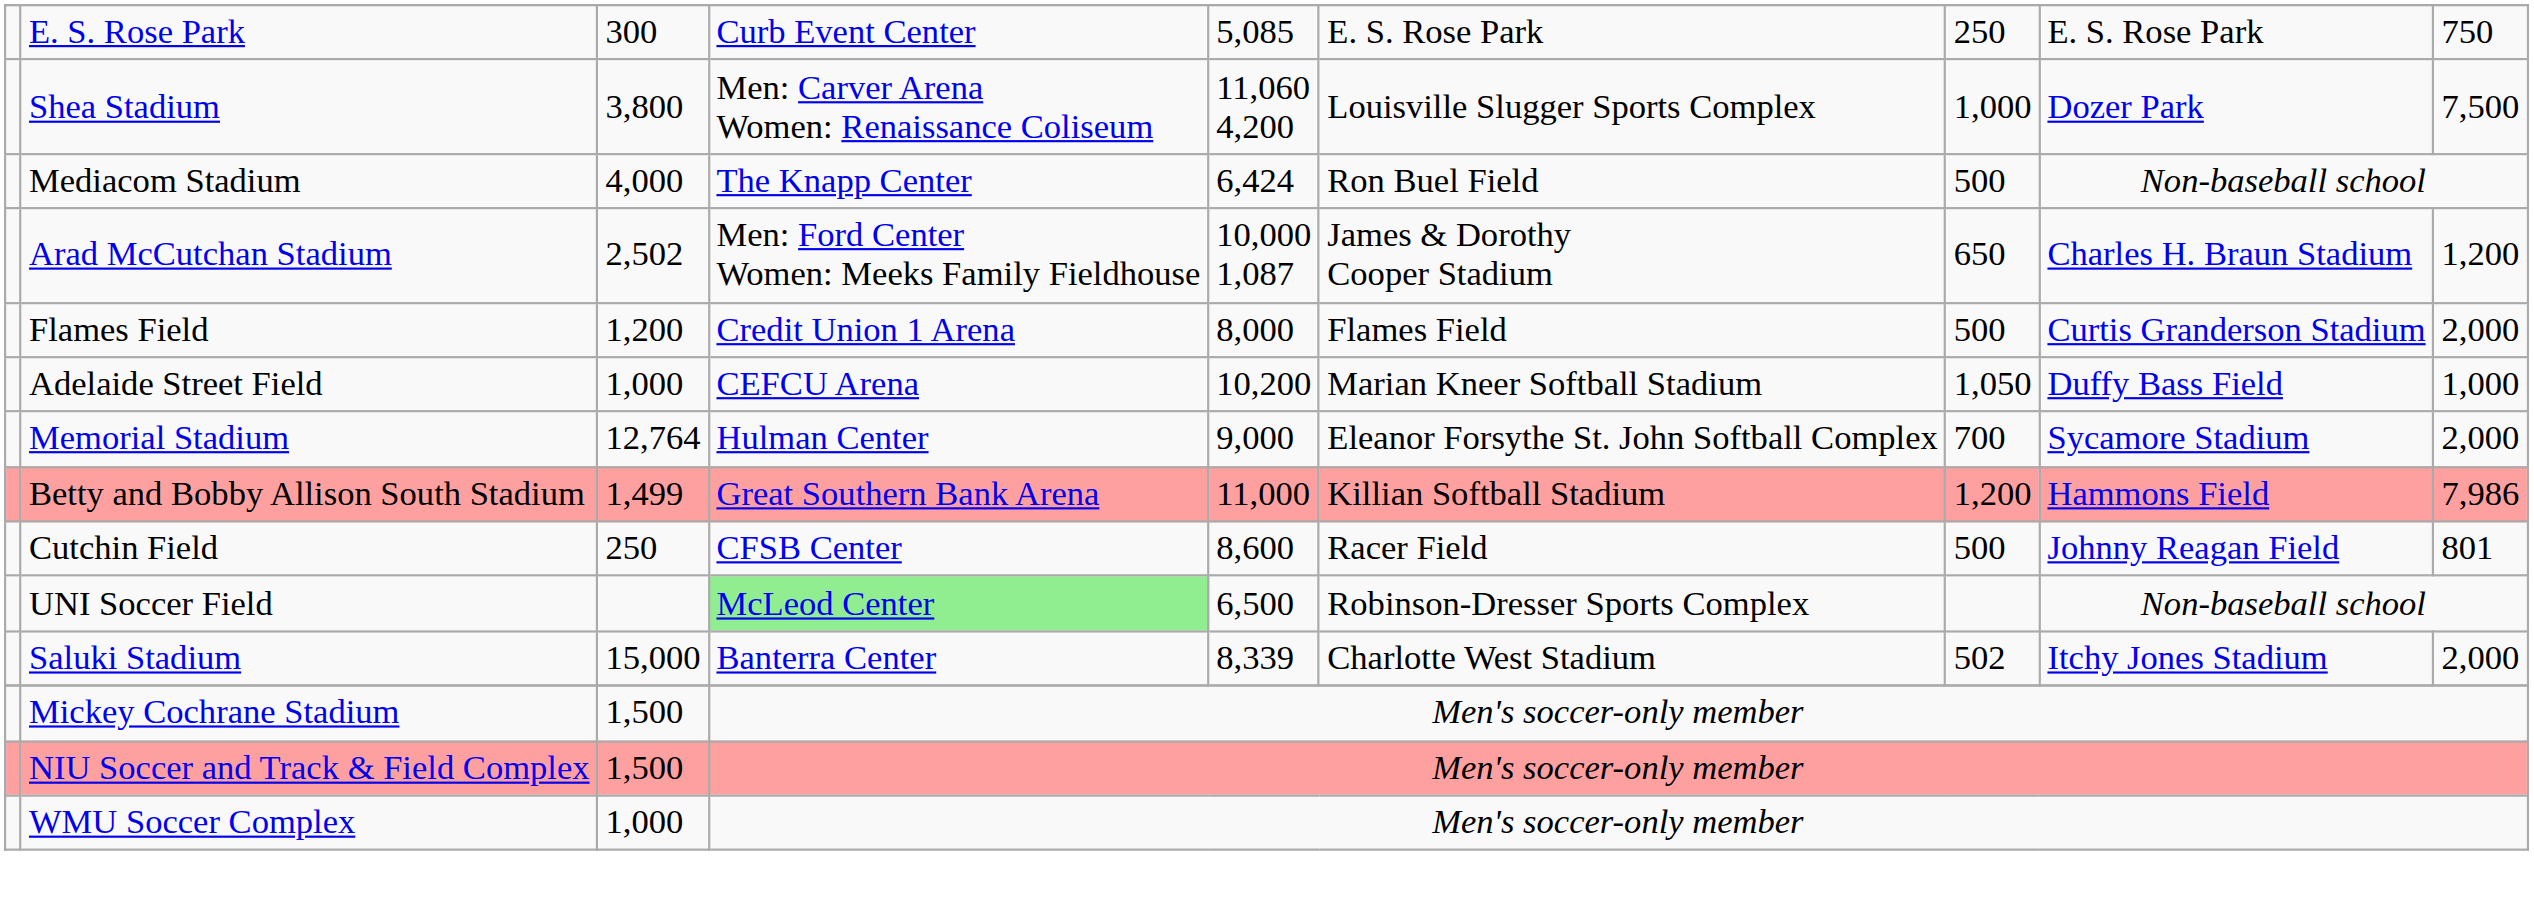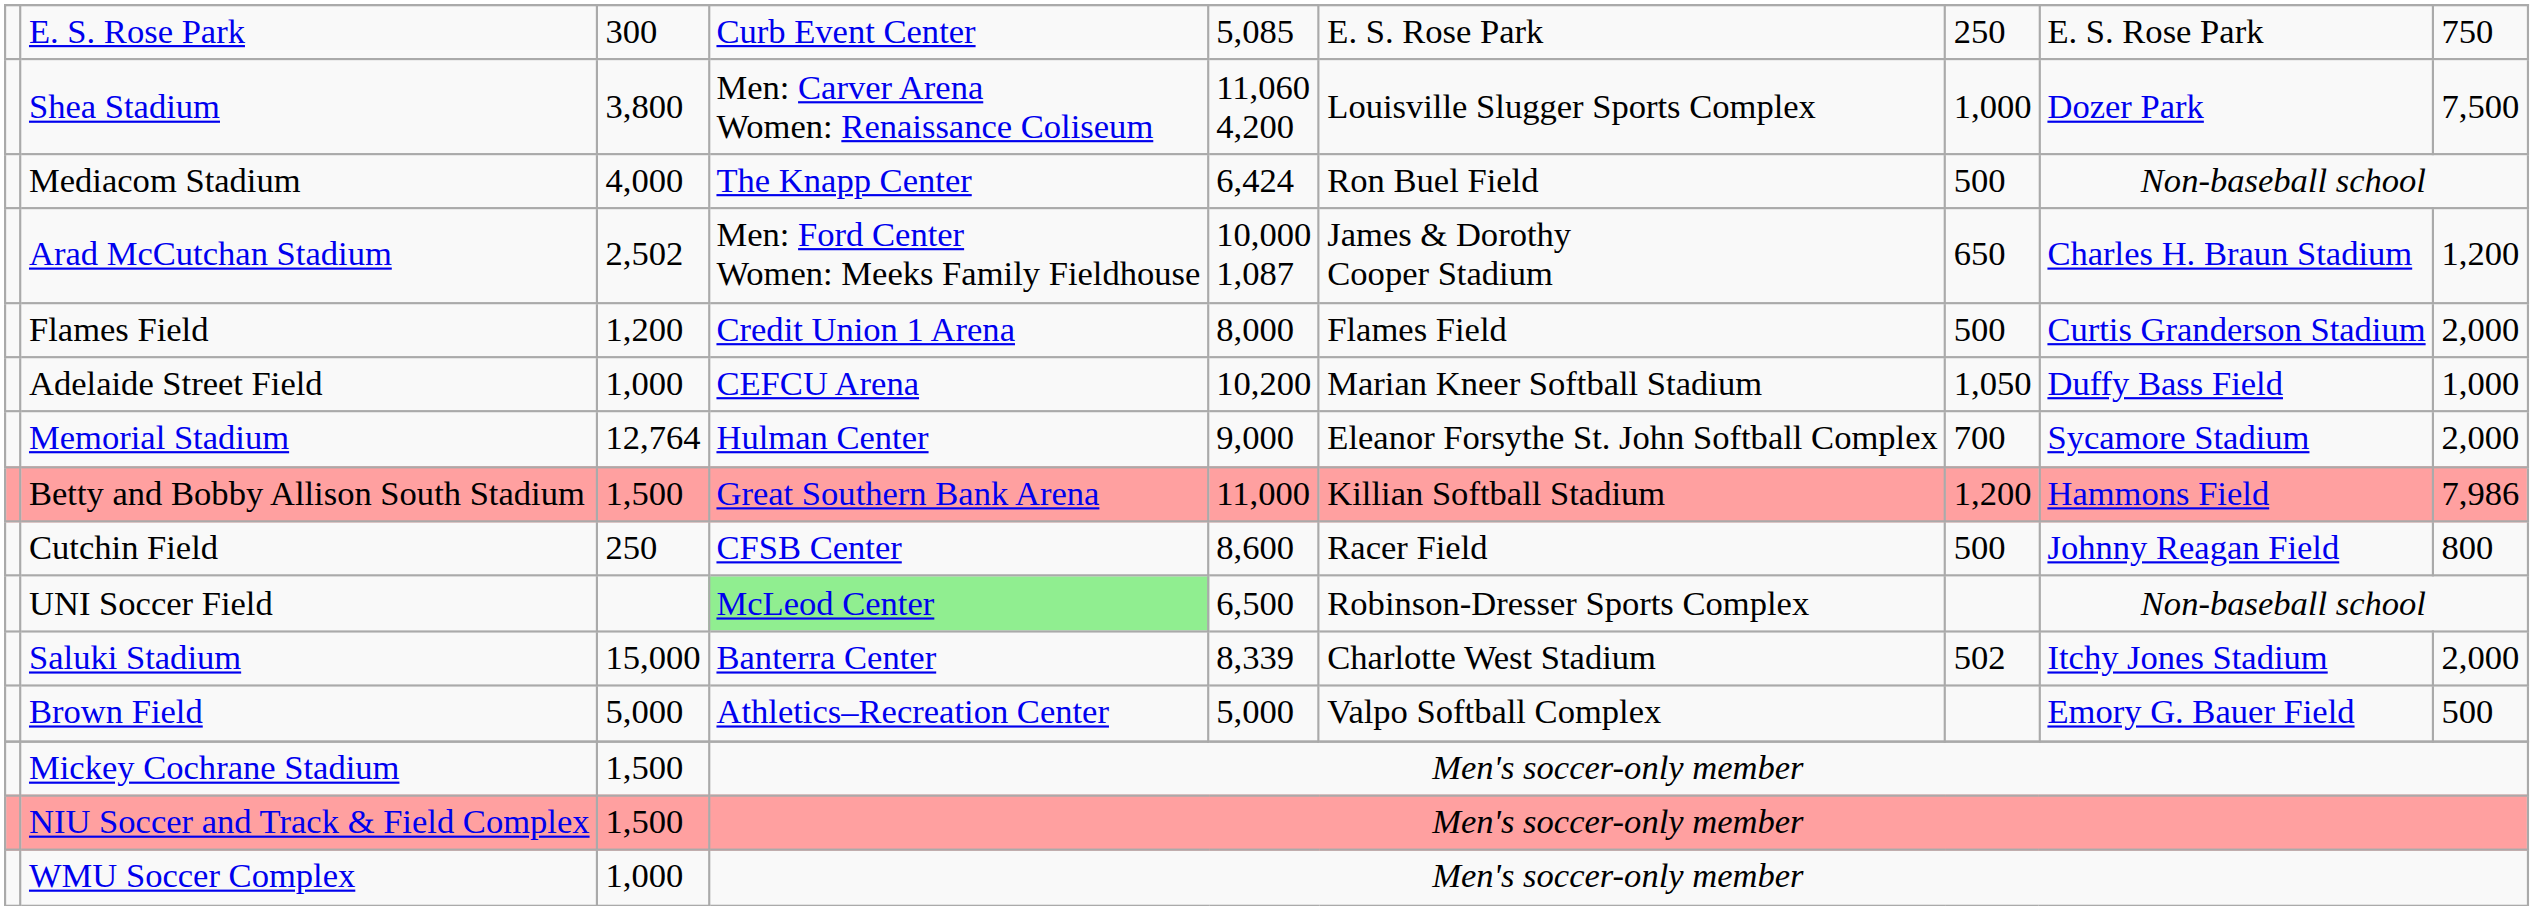(644, 493) 1,499 -> (644, 493) 1,500
(2467, 548) 801 -> (2467, 548) 800
+ row: (116, 712)
